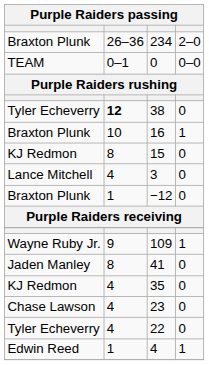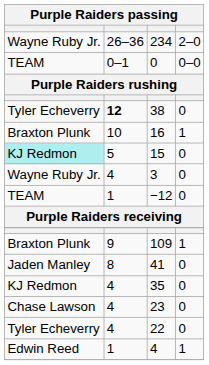(49, 42) Braxton Plunk -> (54, 42) Wayne Ruby Jr.
(42, 153) no background -> (42, 153) paleturquoise background
(111, 153) 8 -> (111, 153) 5
(50, 174) Lance Mitchell -> (54, 174) Wayne Ruby Jr.
(49, 195) Braxton Plunk -> (26, 195) TEAM
(54, 244) Wayne Ruby Jr. -> (49, 244) Braxton Plunk
